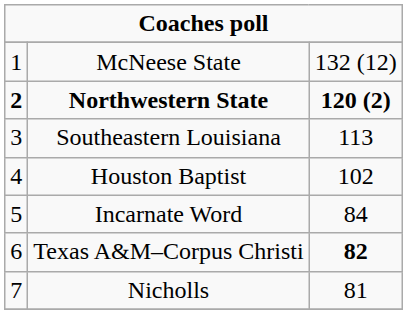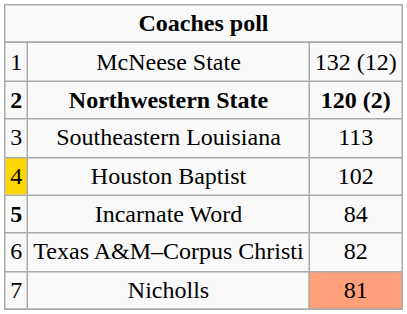(16, 175) no background -> (16, 175) gold background
(16, 213) normal -> (16, 213) bold
(356, 251) bold -> (356, 251) normal
(356, 289) no background -> (356, 289) lightsalmon background
